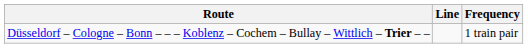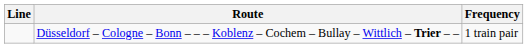columns swapped: (447, 14) <-> (218, 14)
